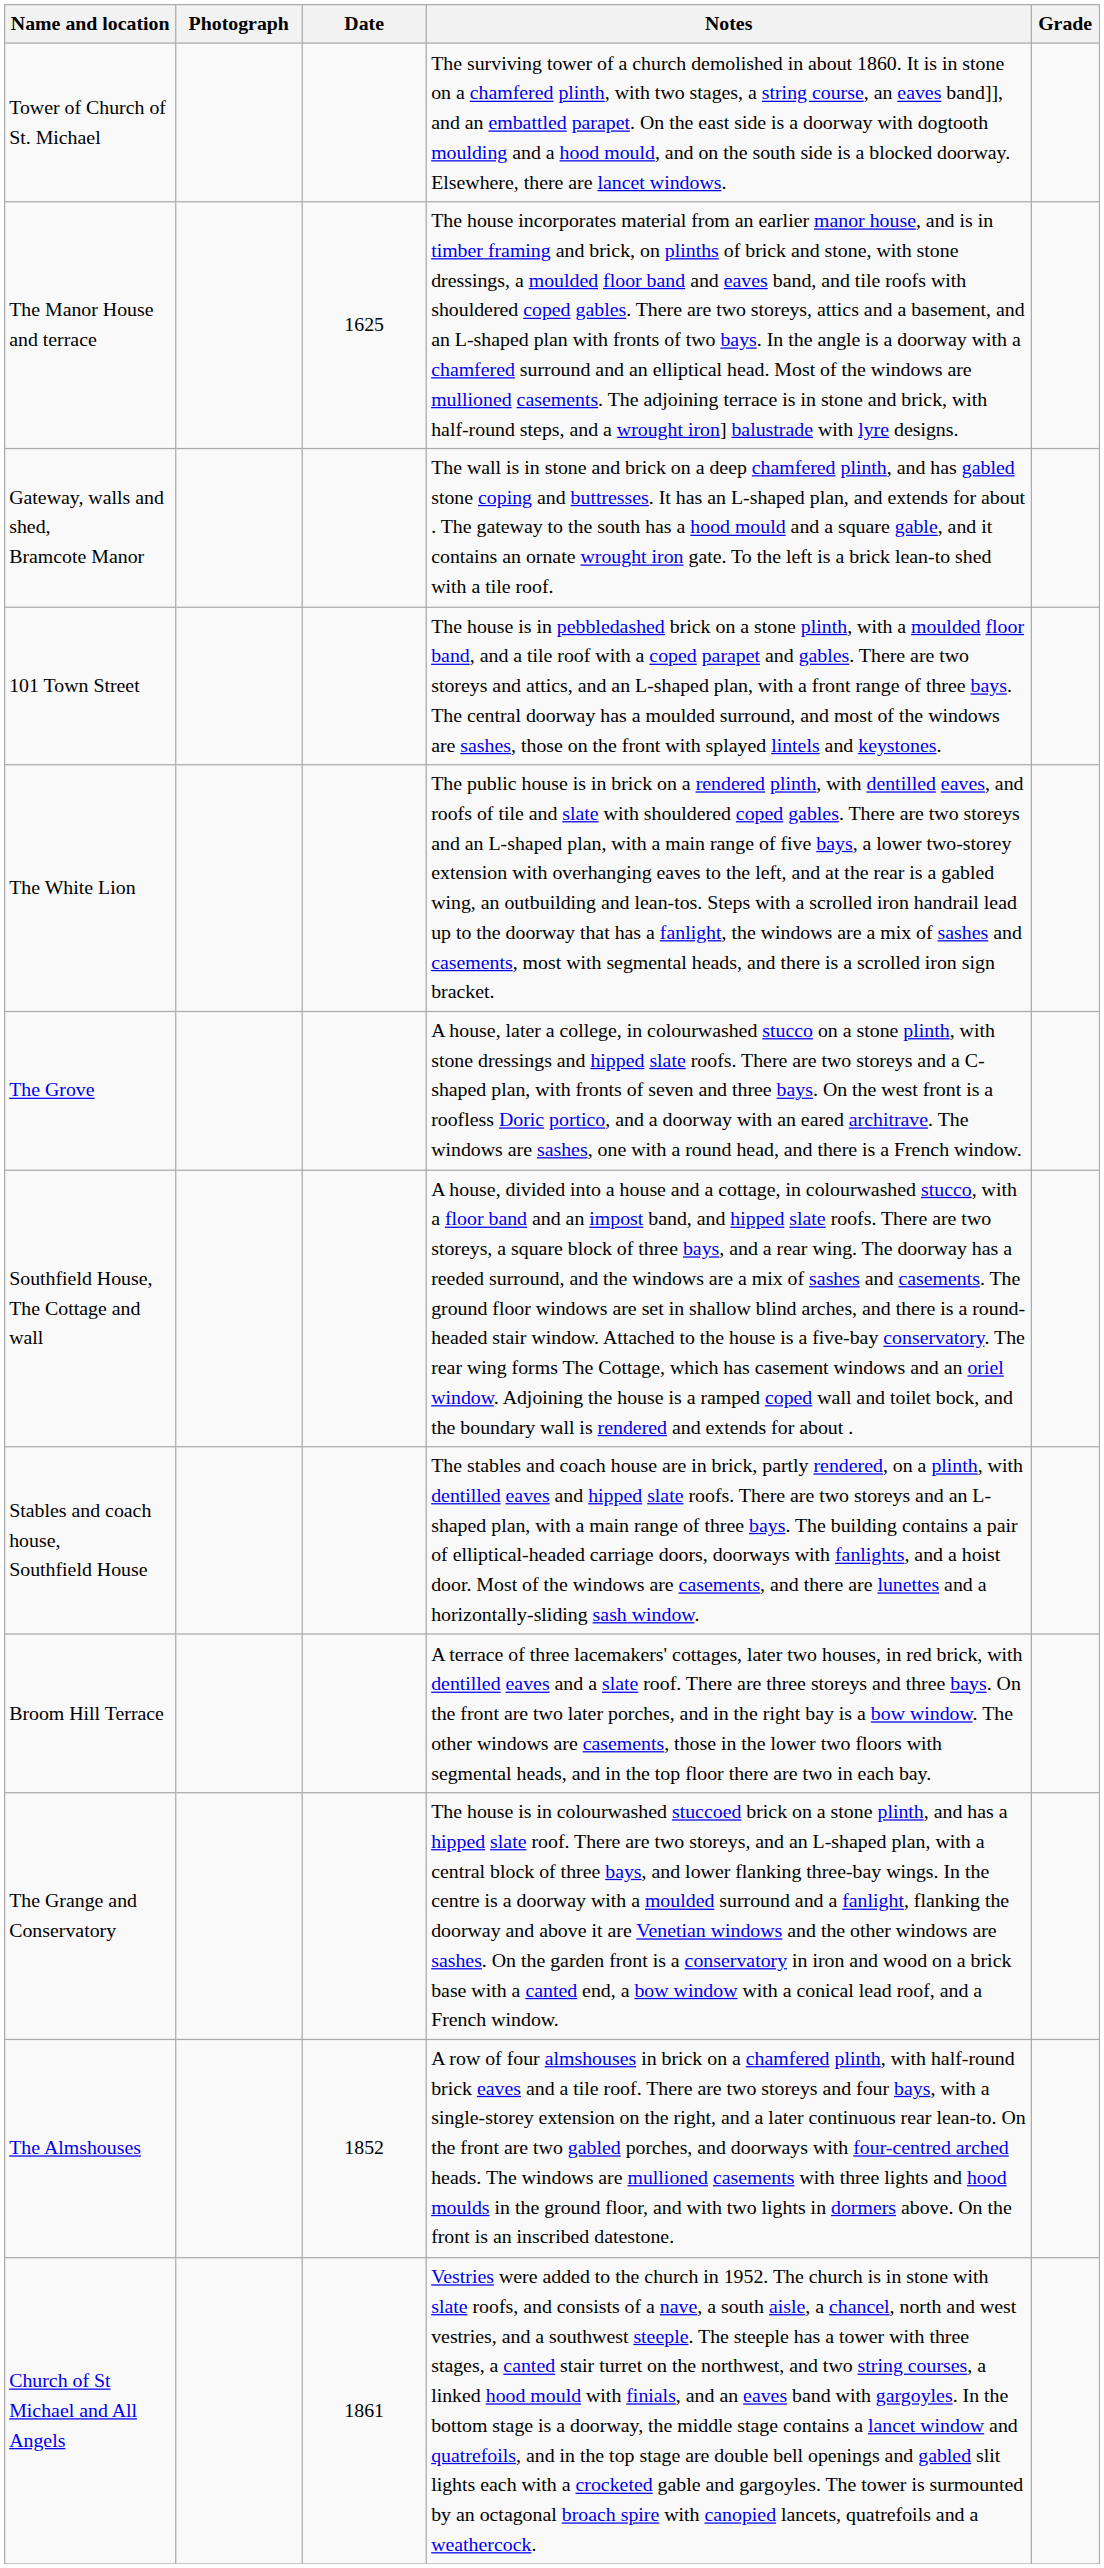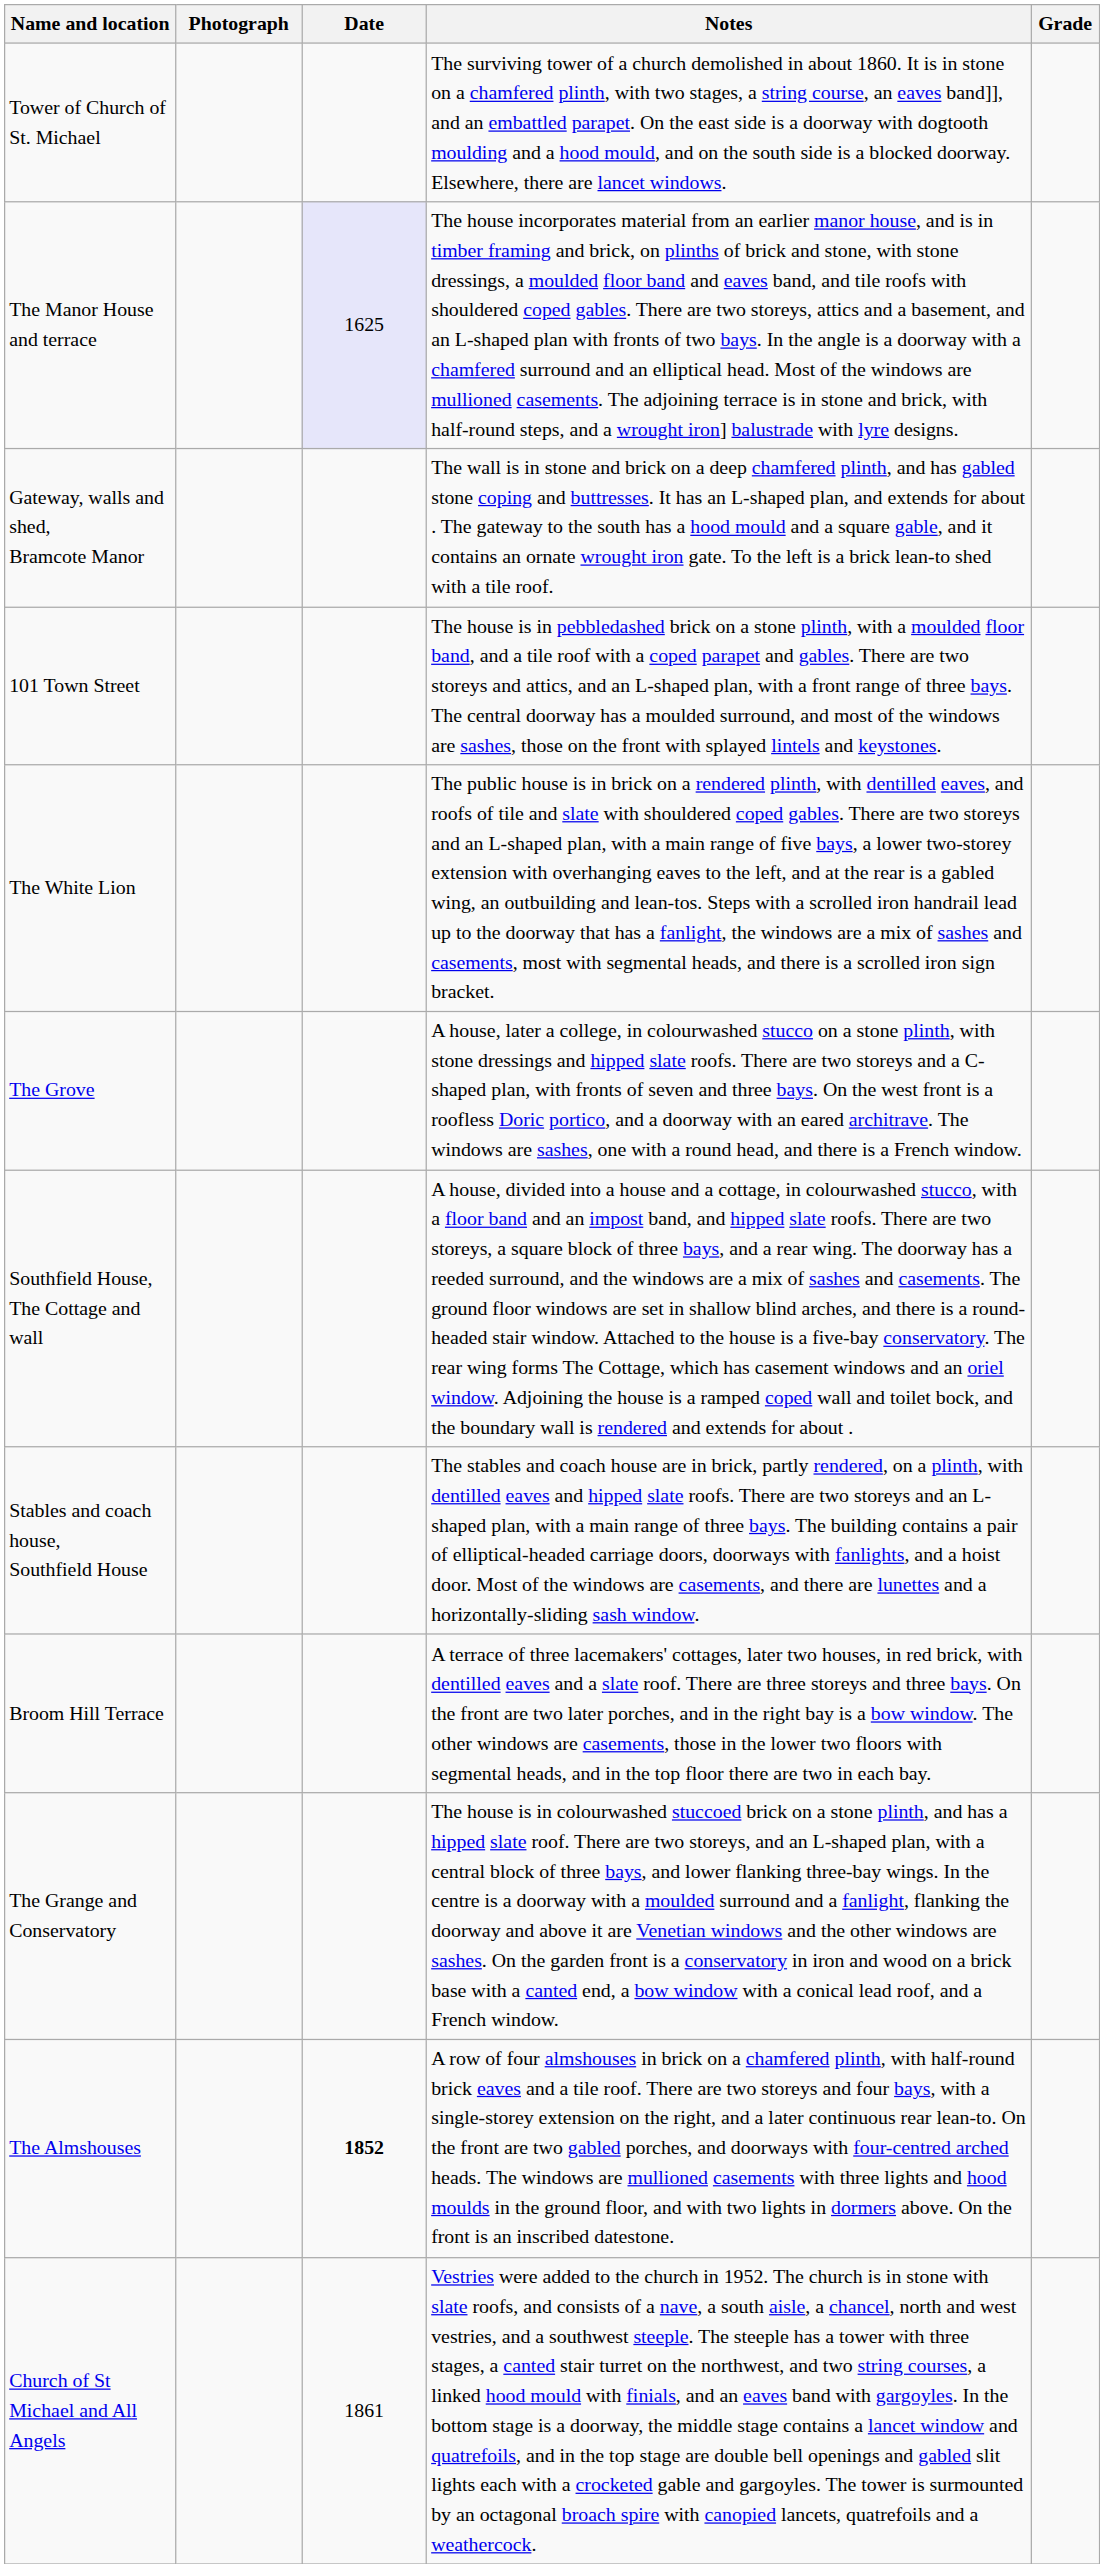(364, 324) no background -> (364, 324) lavender background
(364, 2148) normal -> (364, 2148) bold
